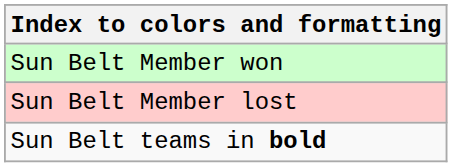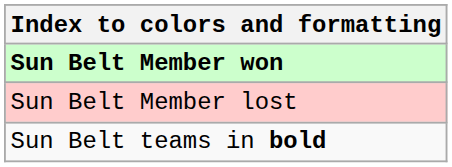(147, 63) normal -> (147, 63) bold
